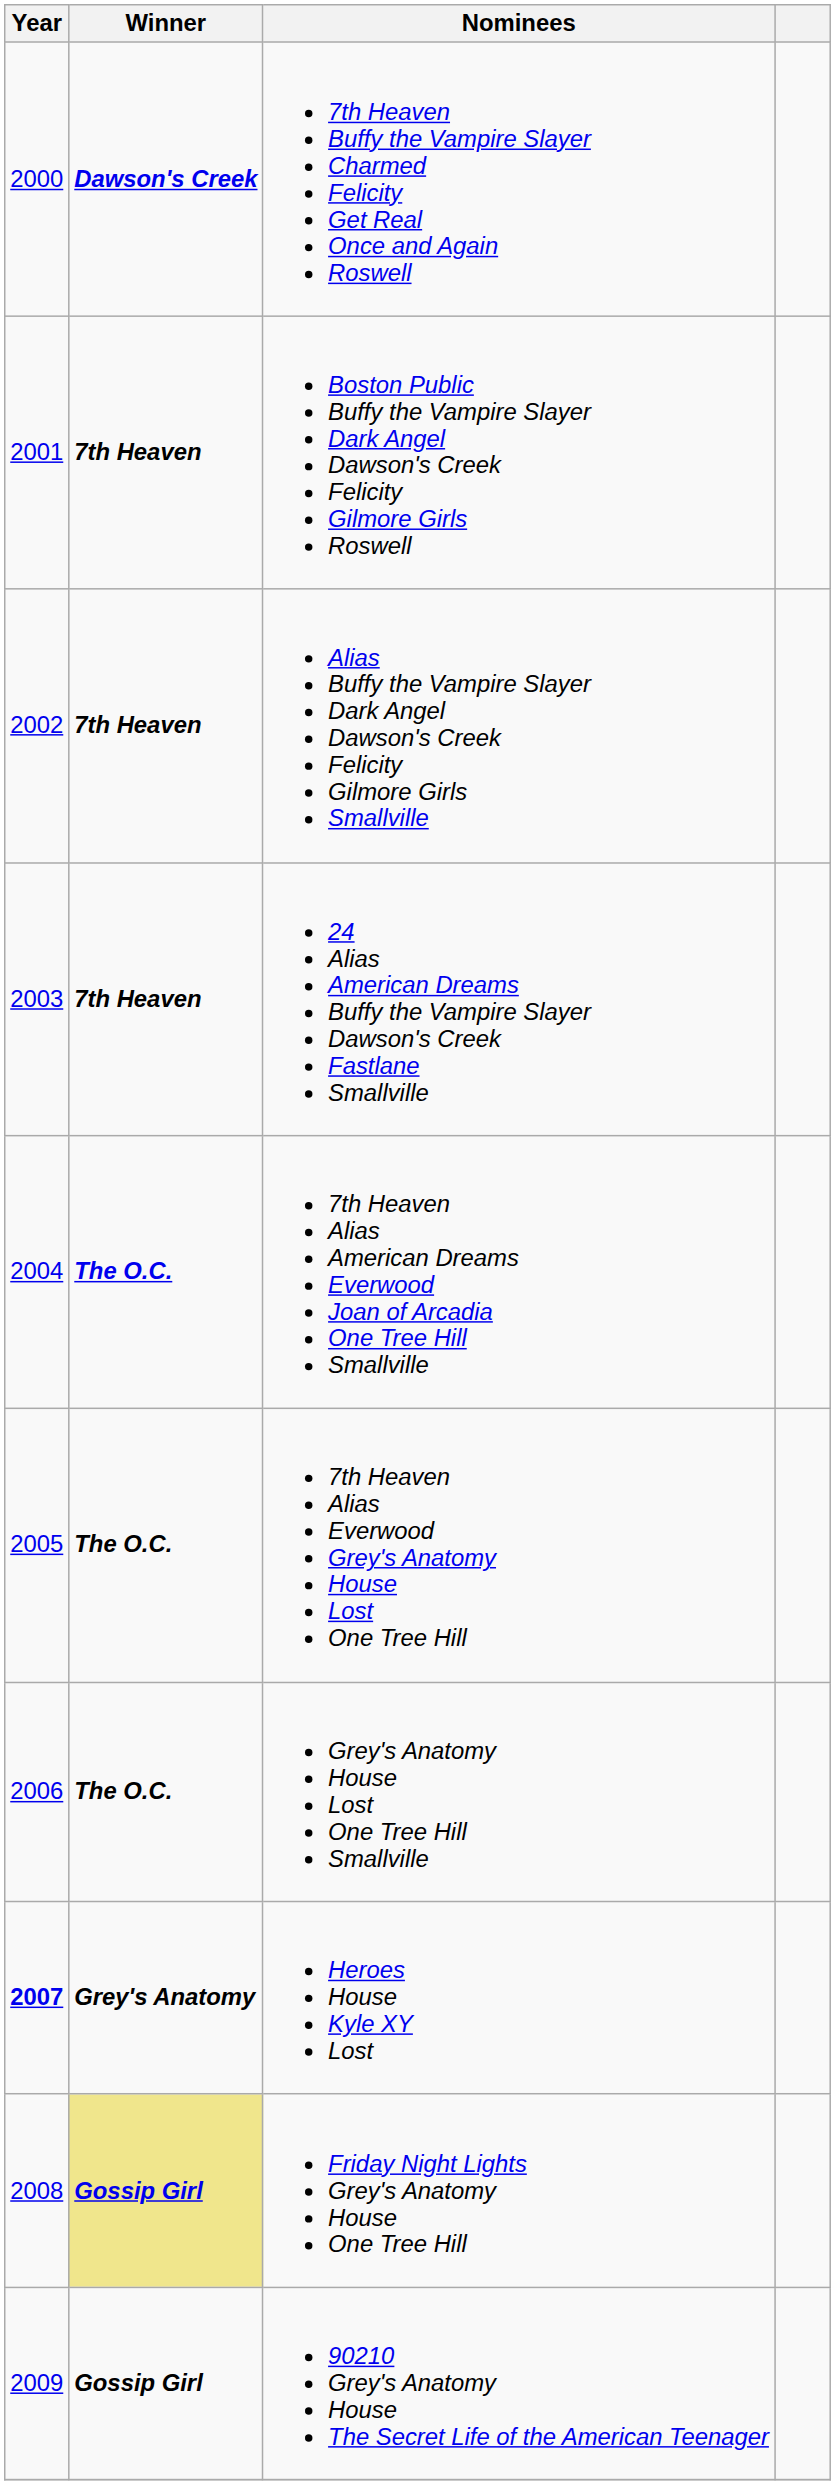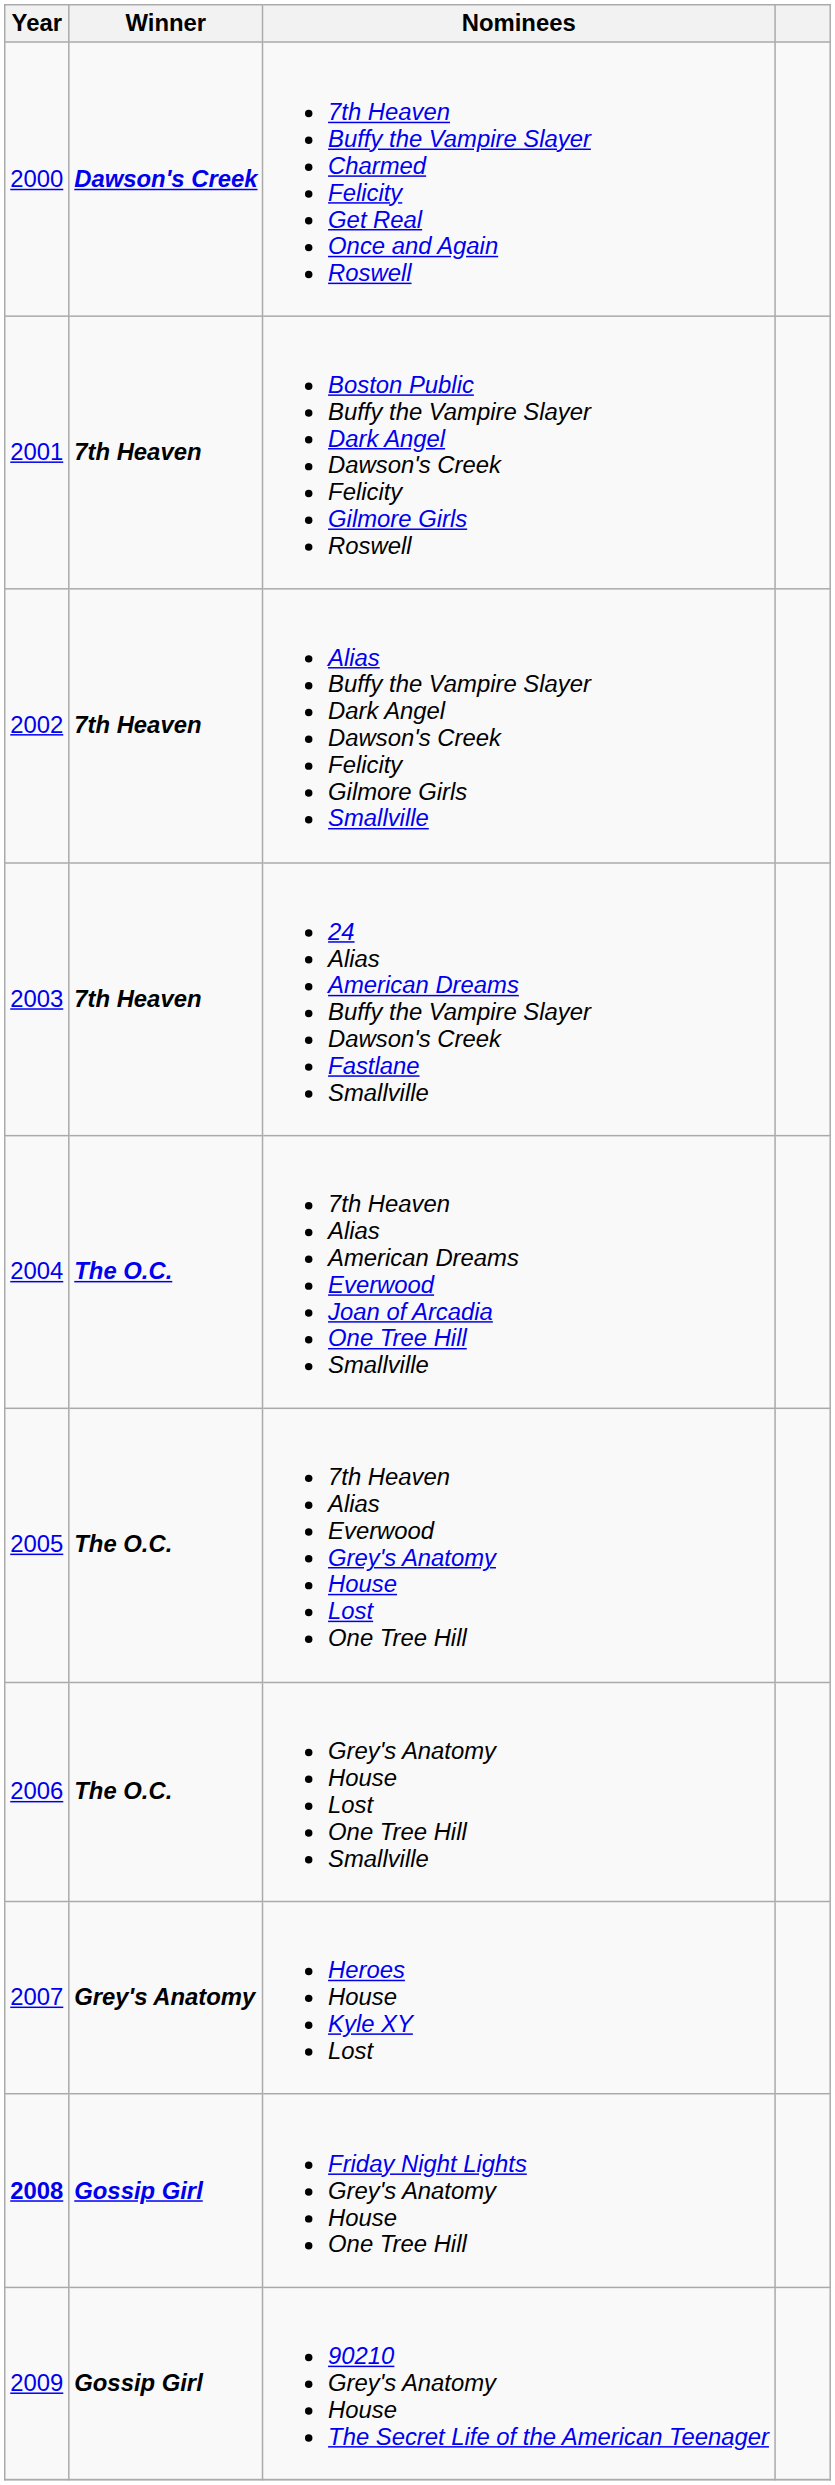(37, 1997) bold -> (37, 1997) normal
(37, 2190) normal -> (37, 2190) bold
(139, 2190) khaki background -> (139, 2190) no background
